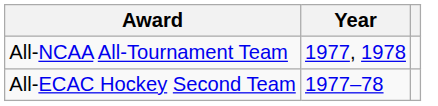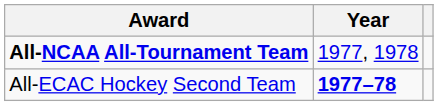(149, 52) normal -> (159, 52) bold
(344, 84) normal -> (357, 84) bold
